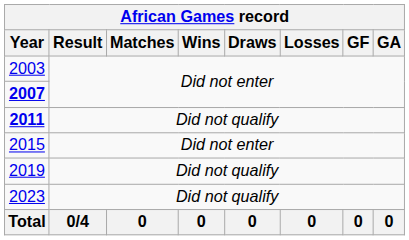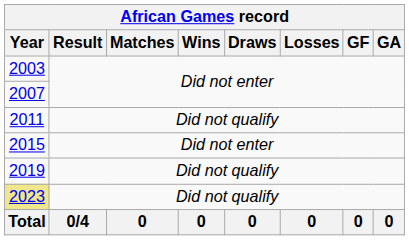(27, 94) bold -> (27, 94) normal
(27, 119) bold -> (27, 119) normal
(27, 196) no background -> (27, 196) khaki background
